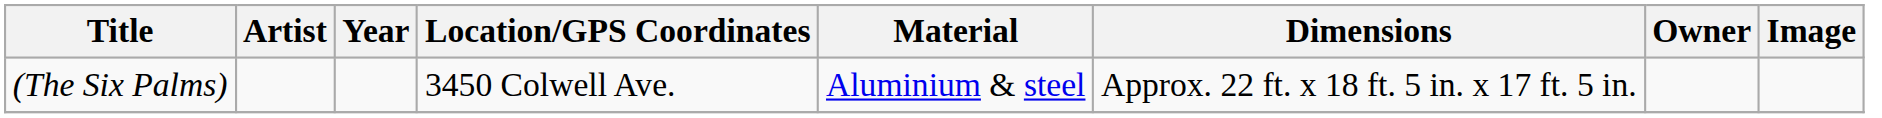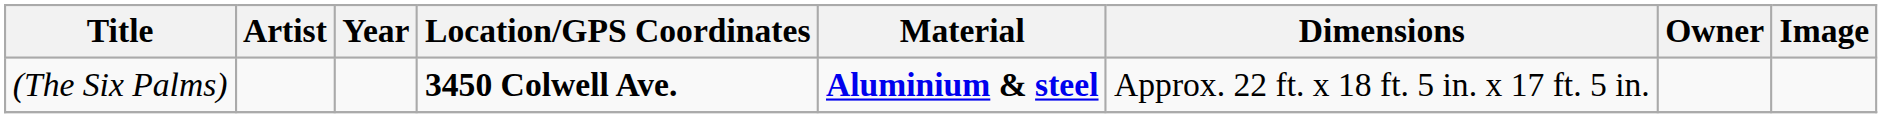(550, 84) normal -> (551, 84) bold
(956, 84) normal -> (962, 84) bold
